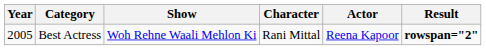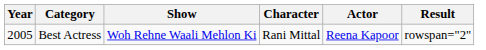(441, 34) bold -> (438, 34) normal
